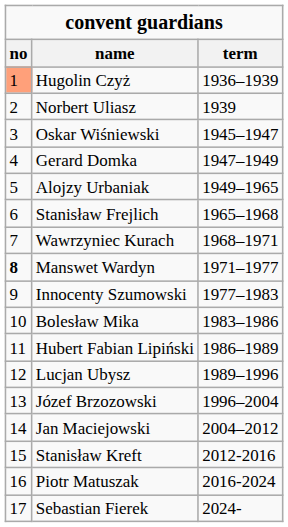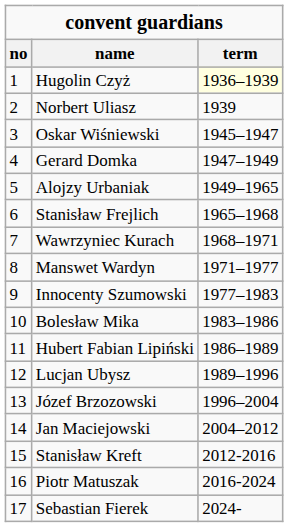(14, 80) lightsalmon background -> (14, 80) no background
(240, 80) no background -> (240, 80) lightyellow background
(14, 267) bold -> (14, 267) normal
